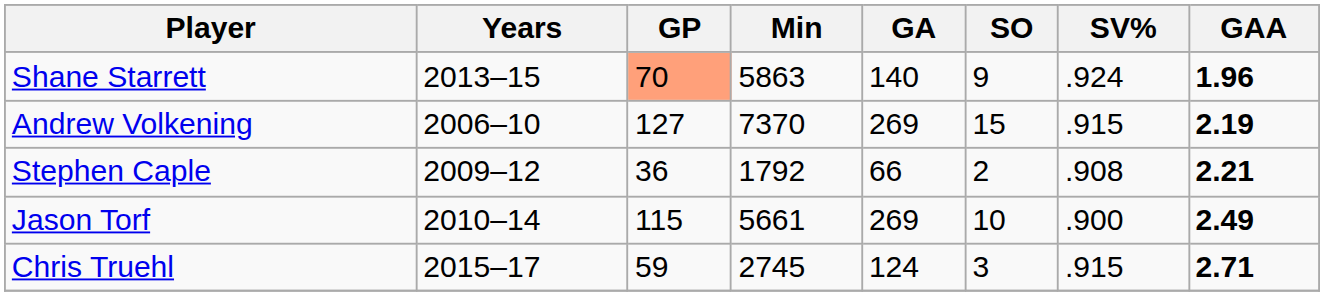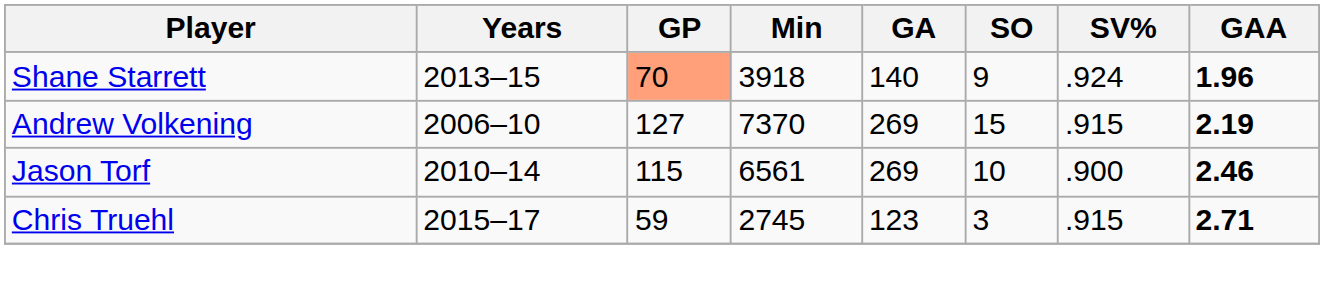(772, 76) 5863 -> (772, 76) 3918
- row: (111, 171)
(772, 219) 5661 -> (772, 171) 6561
(1225, 219) 2.49 -> (1225, 171) 2.46
(894, 266) 124 -> (894, 219) 123
